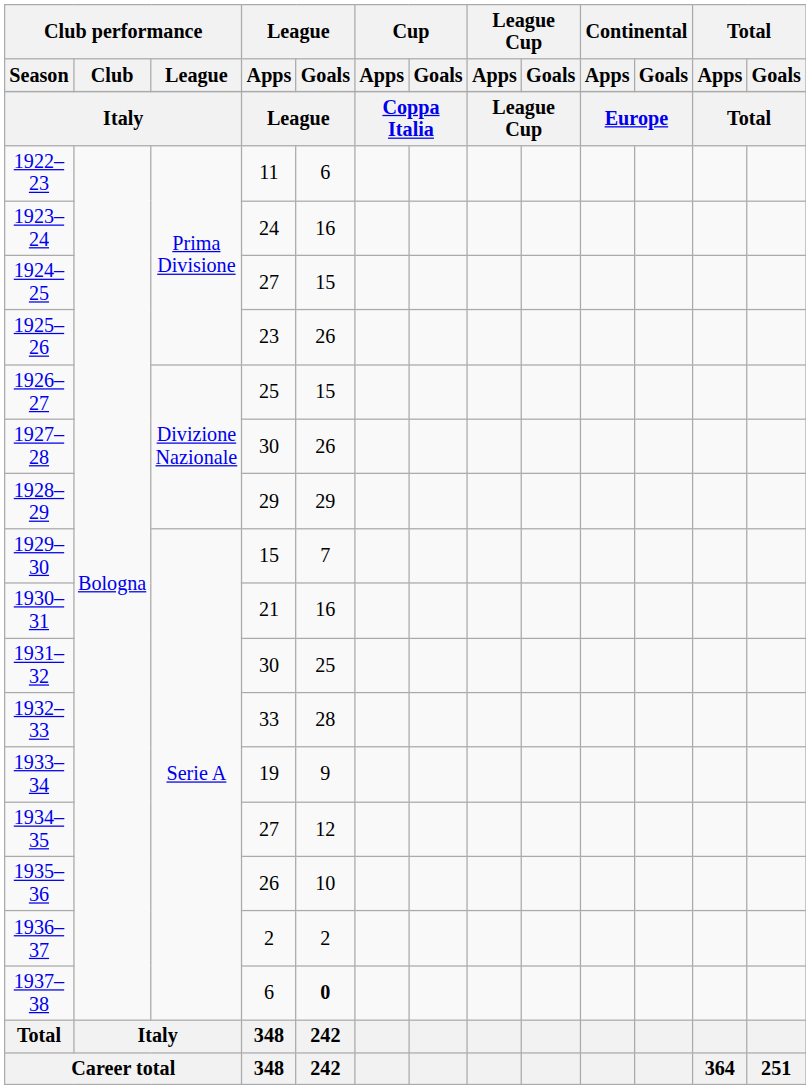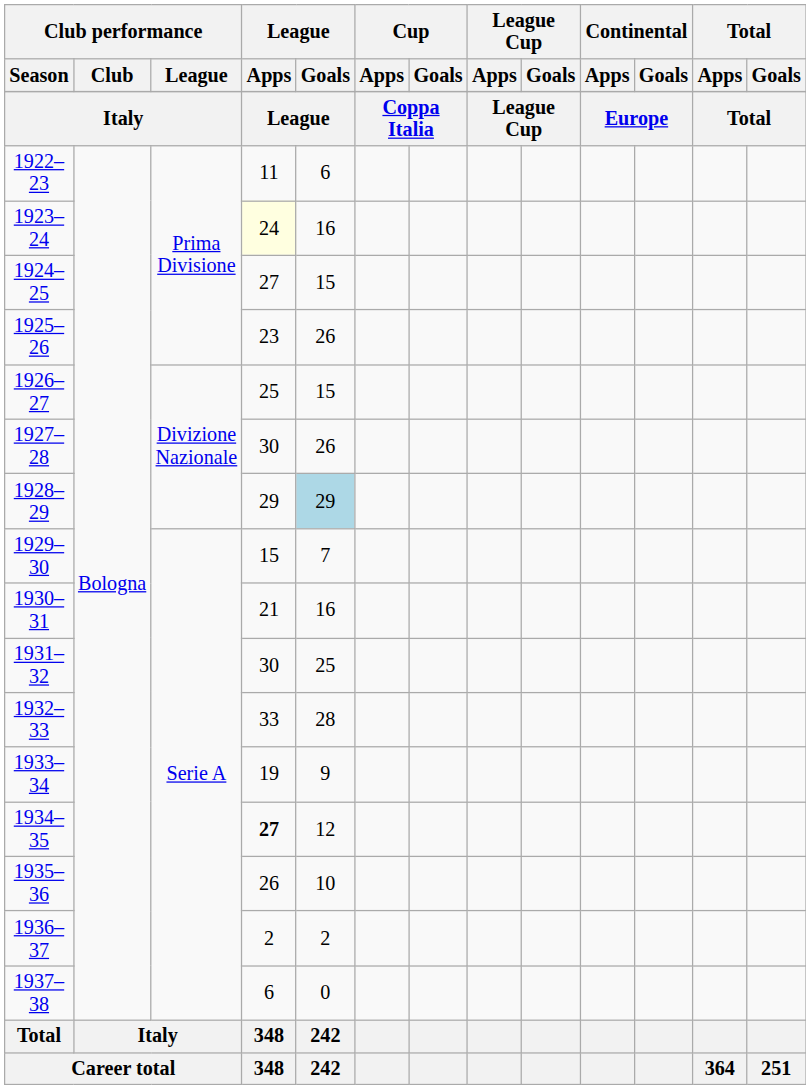(269, 227) no background -> (269, 227) lightyellow background
(325, 501) no background -> (325, 501) lightblue background
(269, 828) normal -> (269, 828) bold
(325, 992) bold -> (325, 992) normal
